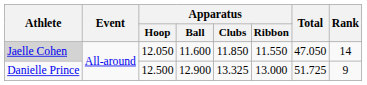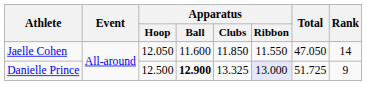(37, 51) lightgrey background -> (37, 51) no background
(195, 71) normal -> (195, 71) bold
(271, 71) no background -> (271, 71) lavender background
